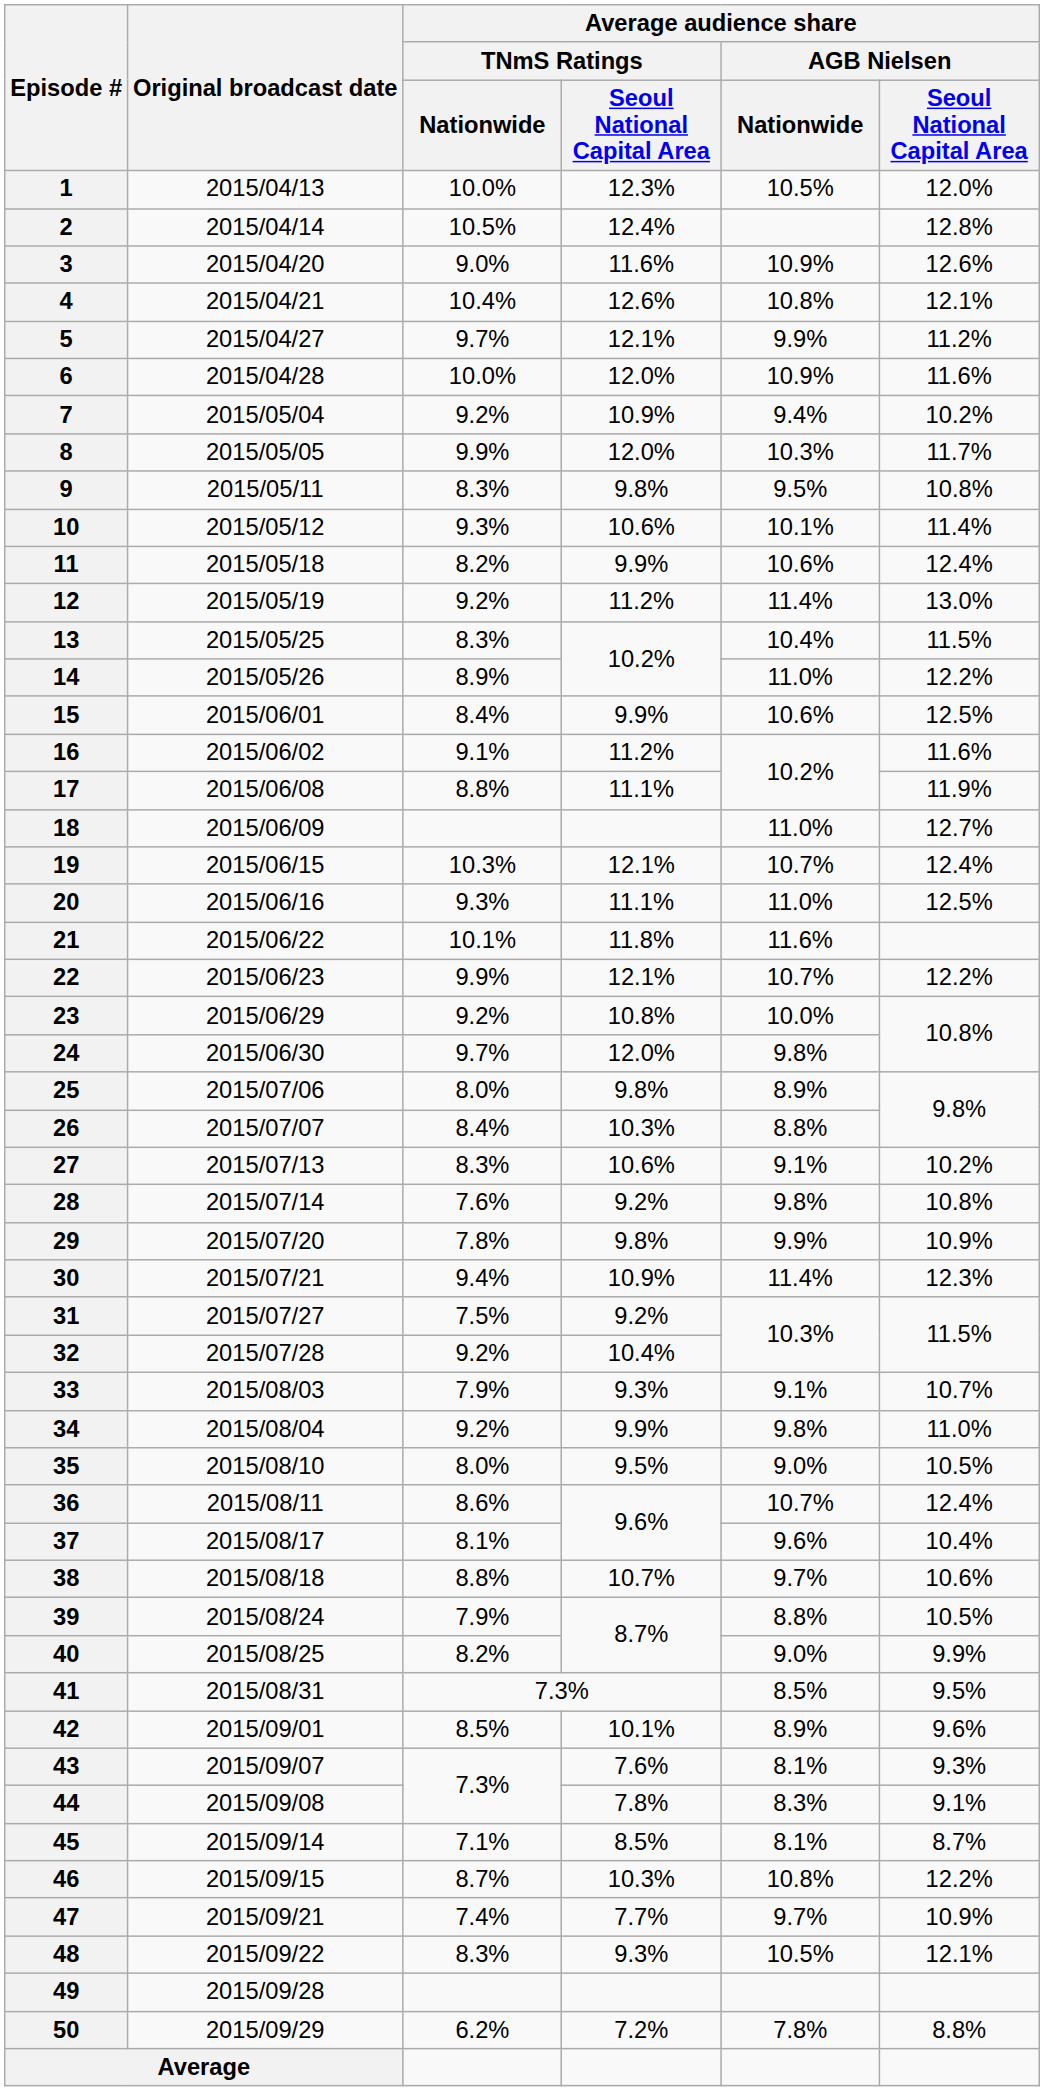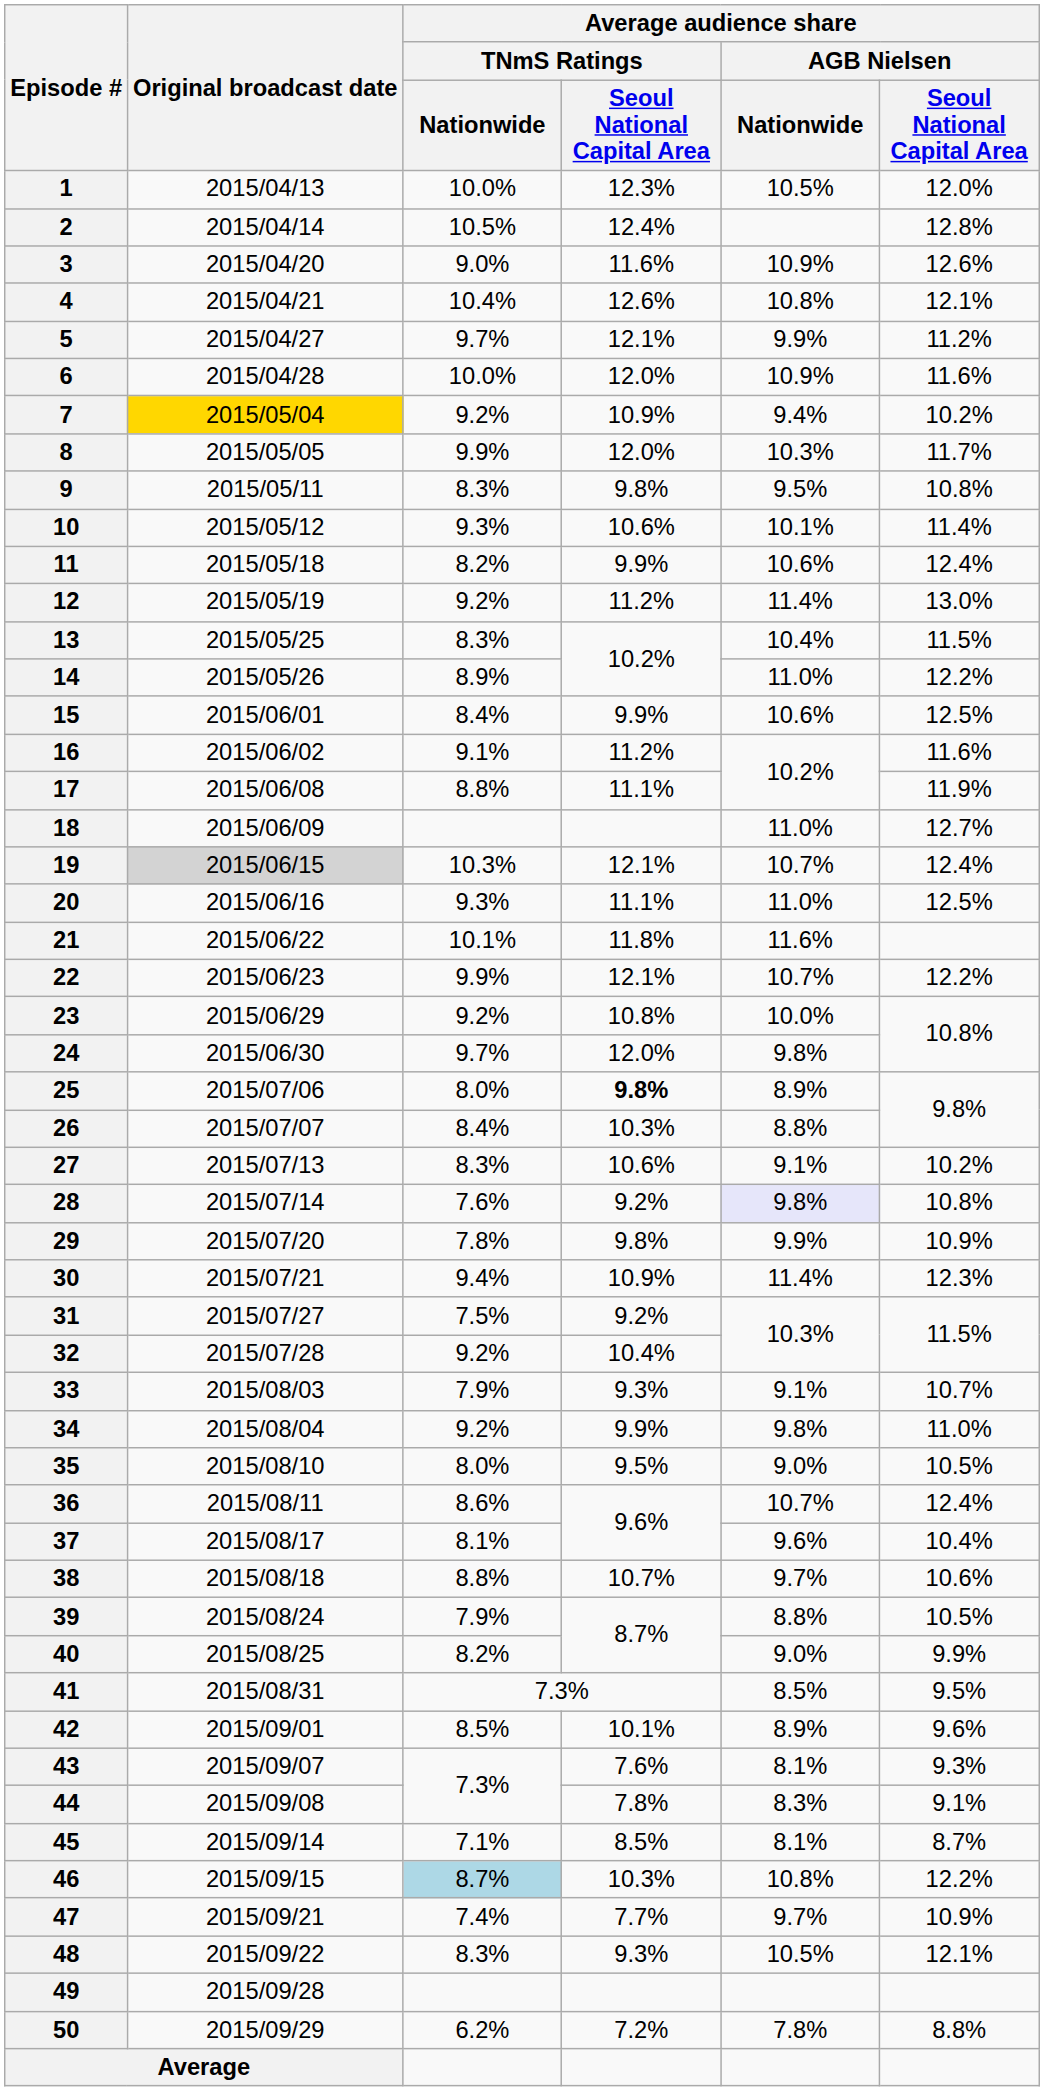(265, 414) no background -> (265, 414) gold background
(265, 865) no background -> (265, 865) lightgrey background
(641, 1090) normal -> (641, 1090) bold
(800, 1203) no background -> (800, 1203) lavender background
(482, 1879) no background -> (482, 1879) lightblue background
